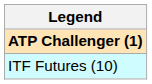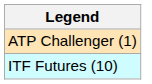(75, 41) bold -> (72, 41) normal
